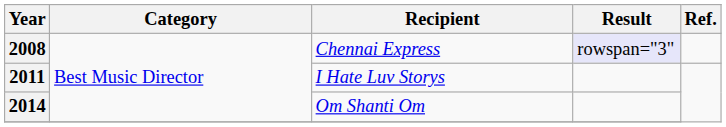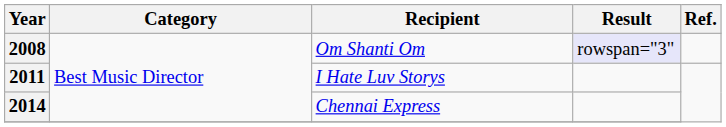(378, 48) Chennai Express -> (370, 48) Om Shanti Om
(370, 106) Om Shanti Om -> (378, 106) Chennai Express
